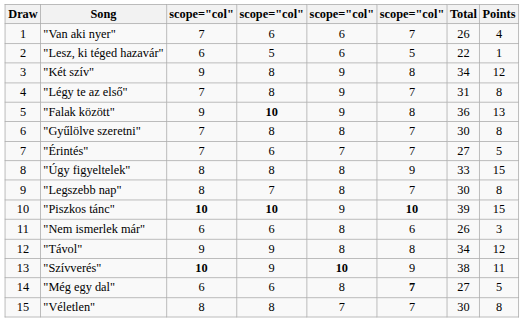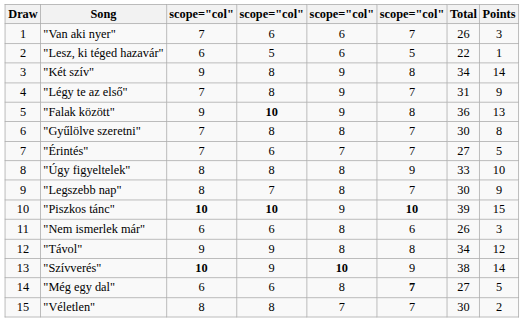(499, 33) 4 -> (499, 33) 3
(499, 72) 12 -> (499, 72) 14
(499, 92) 8 -> (499, 92) 9
(499, 170) 15 -> (499, 170) 10
(499, 190) 8 -> (499, 190) 9
(499, 268) 11 -> (499, 268) 14
(499, 307) 8 -> (499, 307) 2
